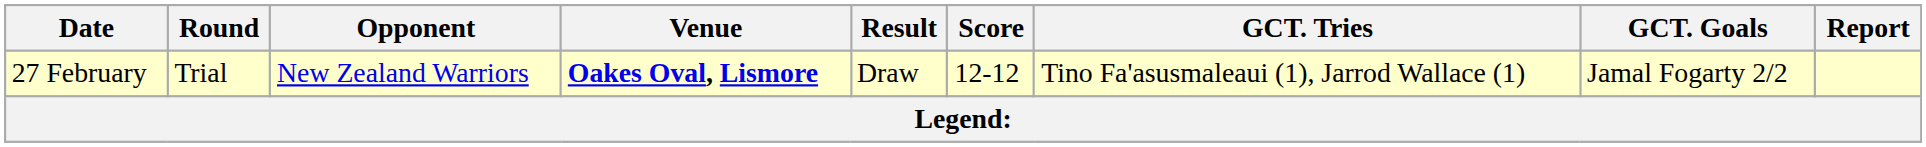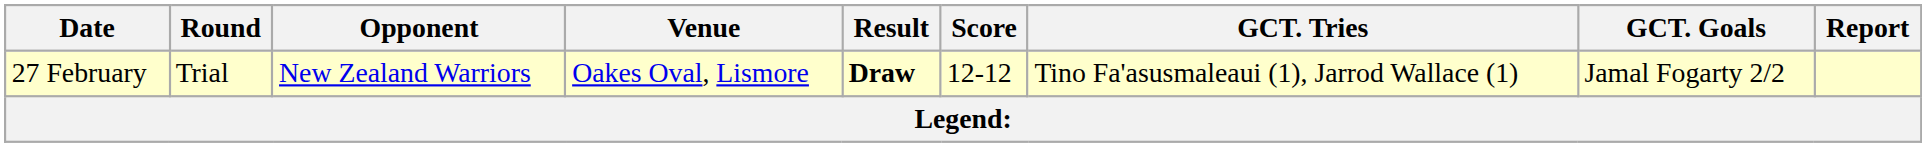(693, 72) bold -> (691, 72) normal
(888, 72) normal -> (882, 72) bold
